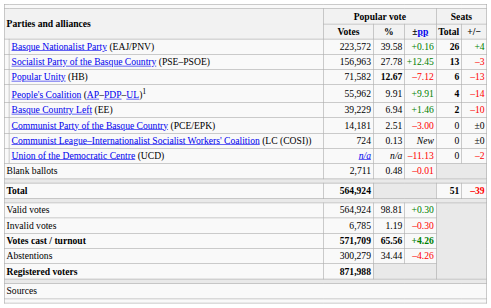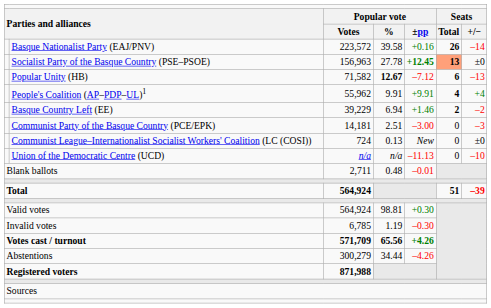(480, 46) +4 -> (478, 46) –14
(420, 62) normal -> (420, 62) bold
(454, 62) no background -> (454, 62) lightsalmon background
(480, 62) –3 -> (480, 62) ±0
(477, 93) –14 -> (480, 93) +4
(477, 110) –10 -> (480, 110) –2
(480, 125) ±0 -> (480, 125) –3
(480, 156) –2 -> (478, 156) –10
